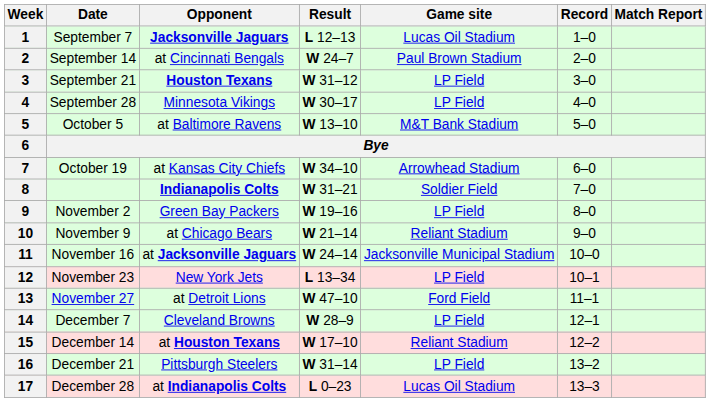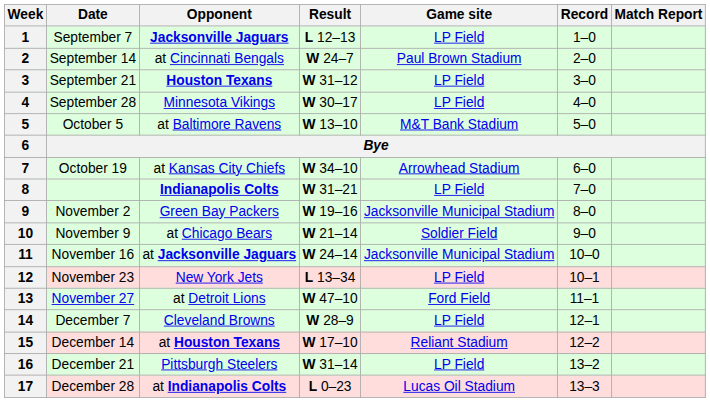(459, 37) Lucas Oil Stadium -> (459, 37) LP Field
(459, 189) Soldier Field -> (459, 189) LP Field
(459, 211) LP Field -> (459, 211) Jacksonville Municipal Stadium
(459, 233) Reliant Stadium -> (459, 233) Soldier Field
